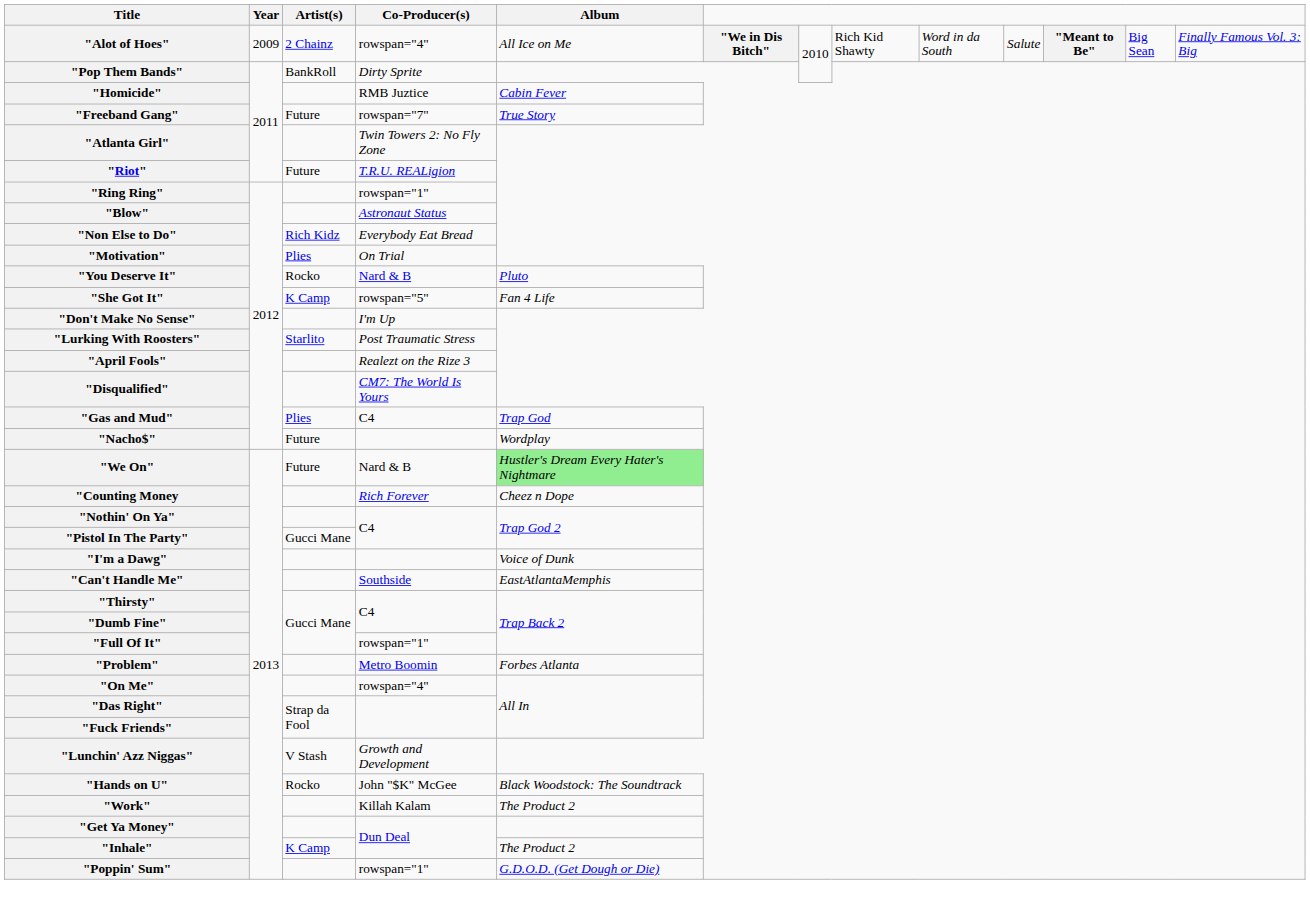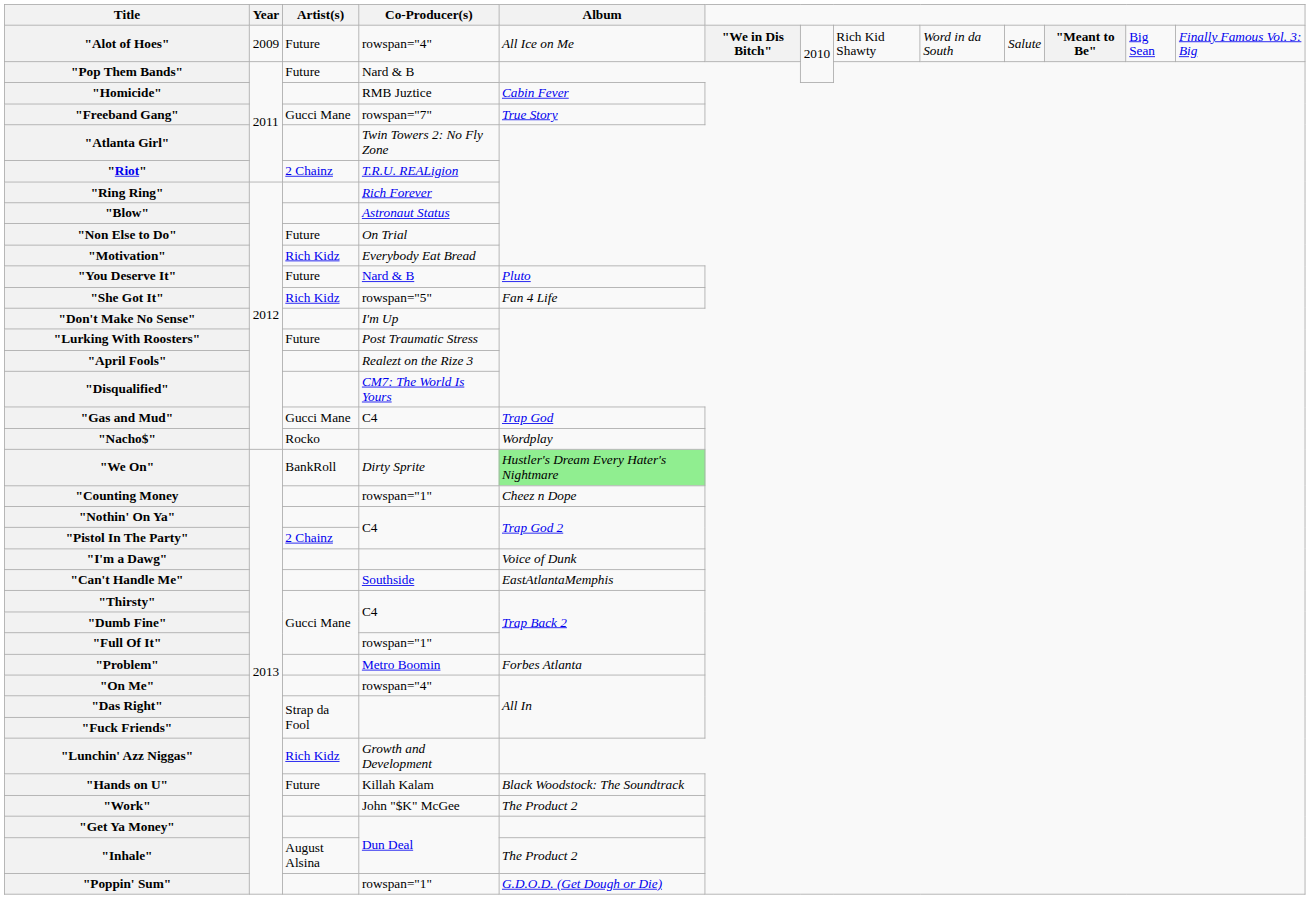(309, 43) 2 Chainz -> (303, 43) Future
(311, 72) BankRoll -> (303, 72) Future
(390, 72) Dirty Sprite -> (388, 72) Nard & B
(303, 114) Future -> (318, 114) Gucci Mane
(303, 171) Future -> (309, 171) 2 Chainz
(394, 192) rowspan="1" -> (397, 192) Rich Forever
(312, 234) Rich Kidz -> (303, 234) Future
(416, 234) Everybody Eat Bread -> (385, 234) On Trial
(298, 255) Plies -> (312, 255) Rich Kidz
(381, 255) On Trial -> (419, 255) Everybody Eat Bread
(303, 276) Rocko -> (303, 276) Future
(308, 297) K Camp -> (312, 297) Rich Kidz
(305, 339) Starlito -> (303, 339) Future
(298, 417) Plies -> (318, 417) Gucci Mane
(303, 438) Future -> (303, 438) Rocko
(303, 467) Future -> (311, 467) BankRoll
(385, 467) Nard & B -> (393, 467) Dirty Sprite
(394, 496) Rich Forever -> (397, 496) rowspan="1"
(318, 538) Gucci Mane -> (309, 538) 2 Chainz
(306, 756) V Stash -> (312, 756) Rich Kidz
(303, 784) Rocko -> (303, 784) Future
(408, 784) John "$K" McGee -> (398, 784) Killah Kalam
(395, 805) Killah Kalam -> (411, 805) John "$K" McGee
(308, 847) K Camp -> (305, 855) August Alsina
